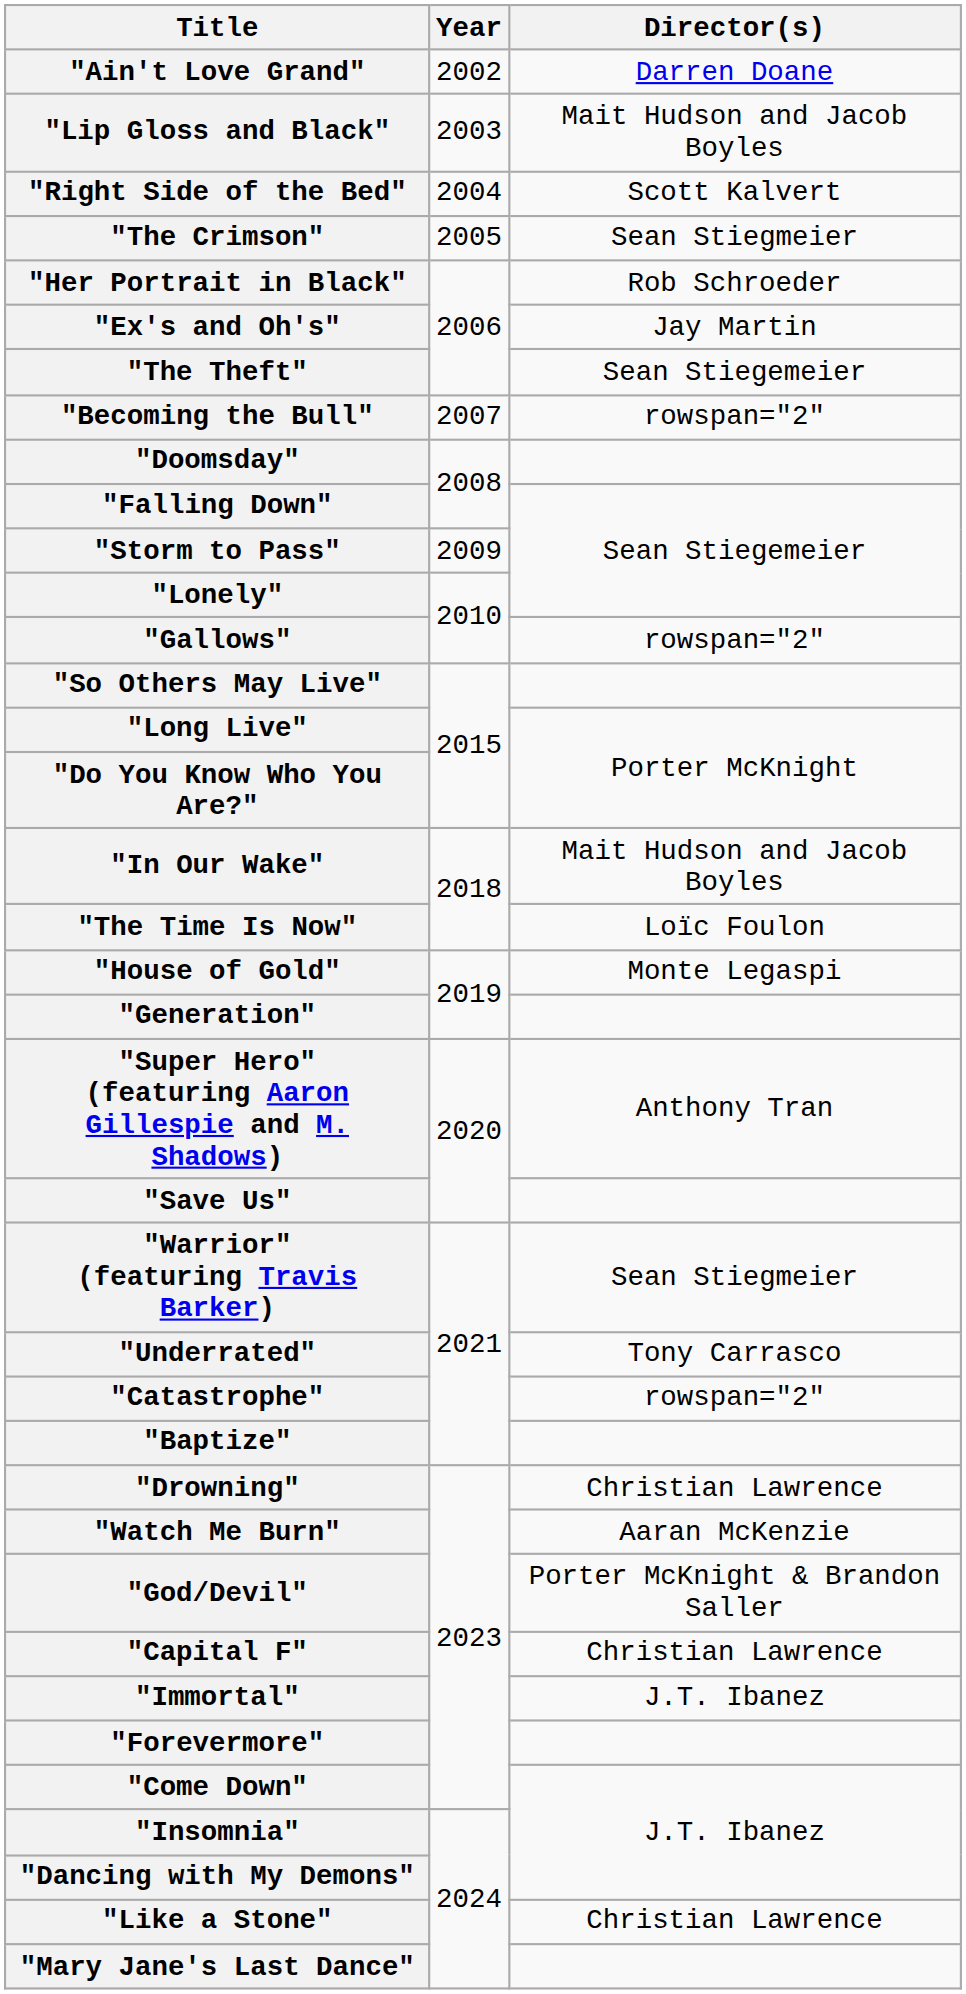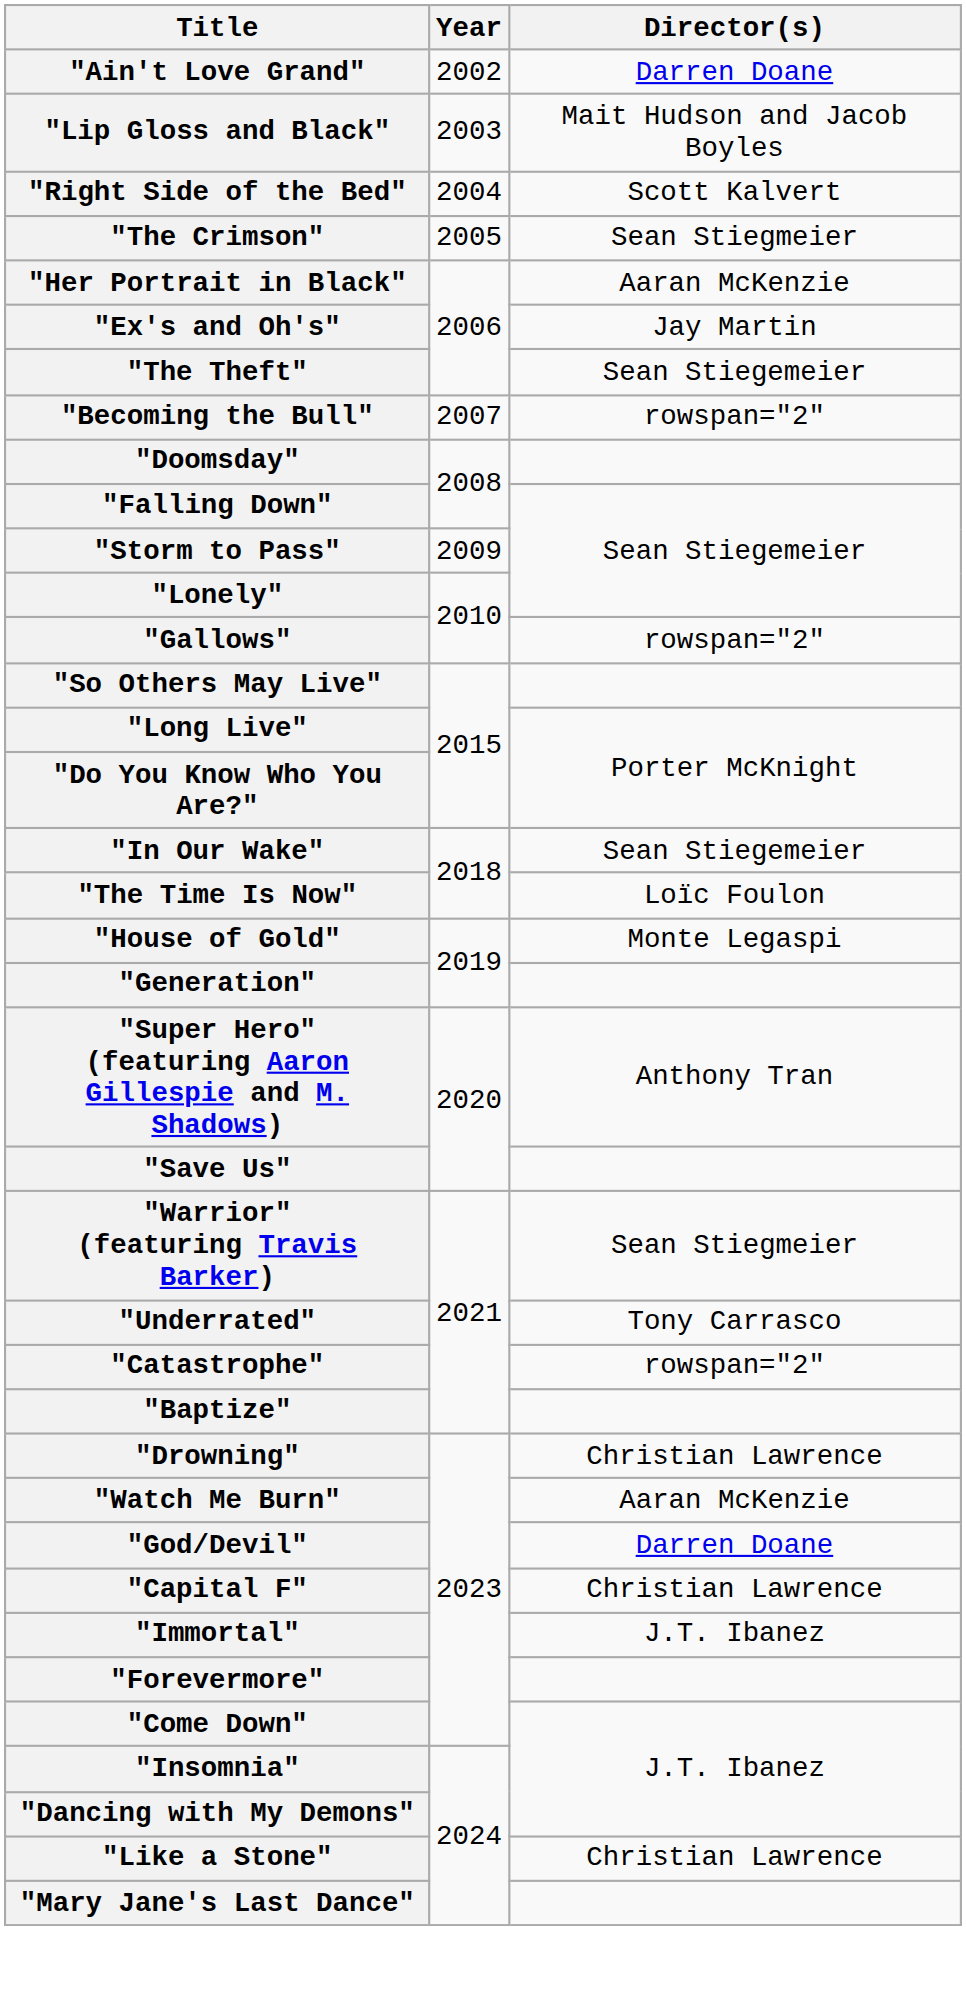(734, 283) Rob Schroeder -> (734, 283) Aaran McKenzie
(734, 867) Mait Hudson and Jacob Boyles -> (734, 851) Sean Stiegemeier
(734, 1593) Porter McKnight & Brandon Saller -> (734, 1545) Darren Doane
